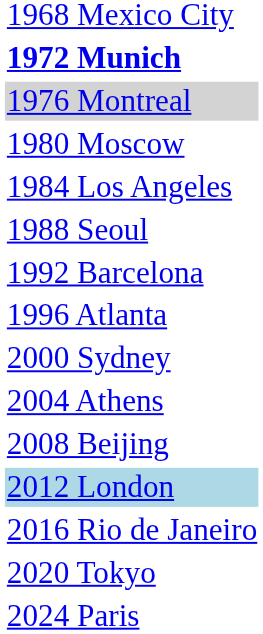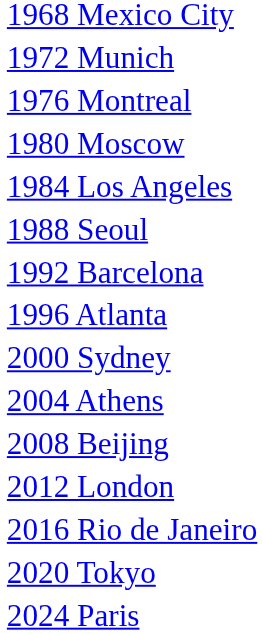(94, 57) bold -> (90, 57) normal
(99, 100) lightgrey background -> (99, 100) no background
(90, 486) lightblue background -> (90, 486) no background
